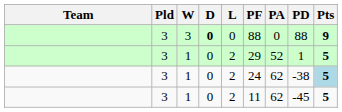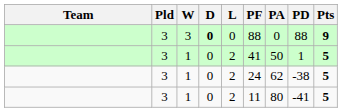(254, 55) 29 -> (254, 55) 41
(277, 55) 52 -> (277, 55) 50
(326, 76) lightblue background -> (326, 76) no background
(277, 96) 62 -> (277, 96) 80
(301, 96) -45 -> (301, 96) -41
